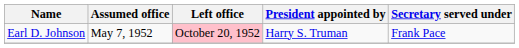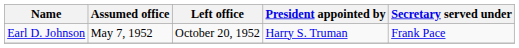(217, 33) pink background -> (217, 33) no background
